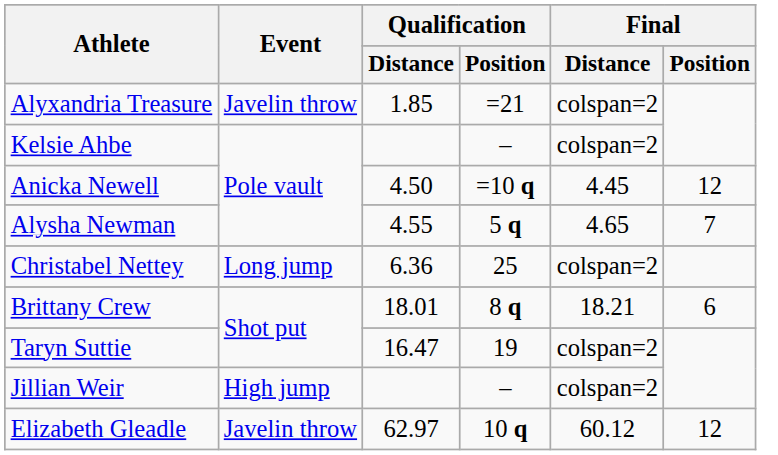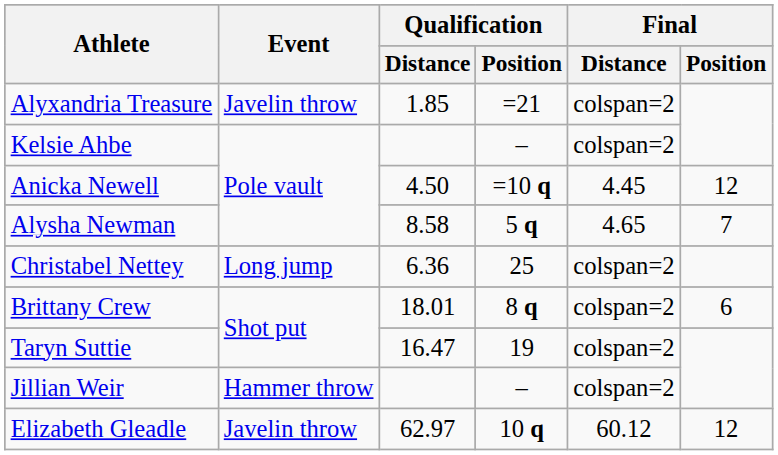(411, 226) 4.55 -> (428, 226) 8.58
(607, 307) 18.21 -> (624, 307) colspan=2
(277, 388) High jump -> (299, 388) Hammer throw
